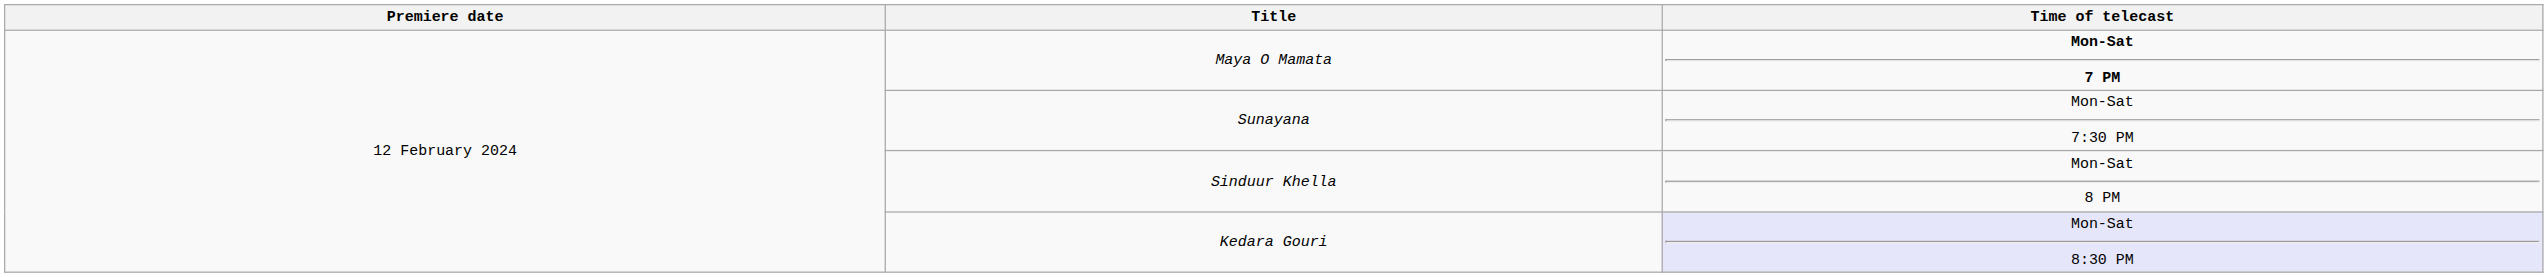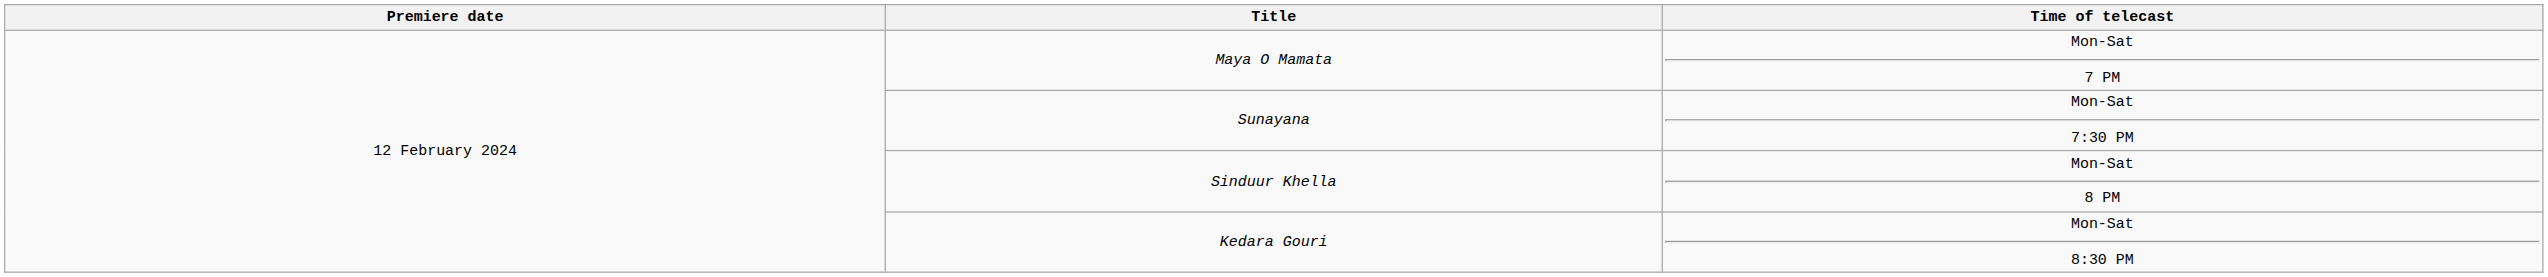(2102, 60) bold -> (2102, 60) normal
(2102, 242) lavender background -> (2102, 242) no background
